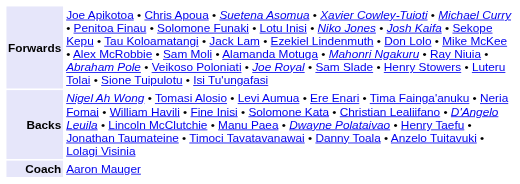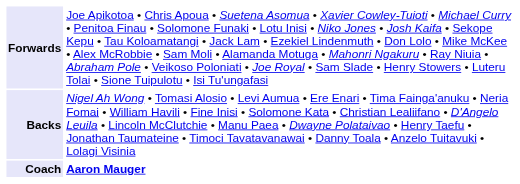(104, 169) normal -> (106, 169) bold
